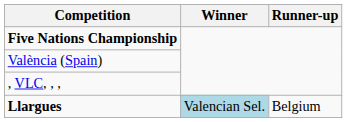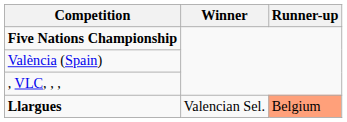(224, 106) lightblue background -> (224, 106) no background
(296, 106) no background -> (296, 106) lightsalmon background
